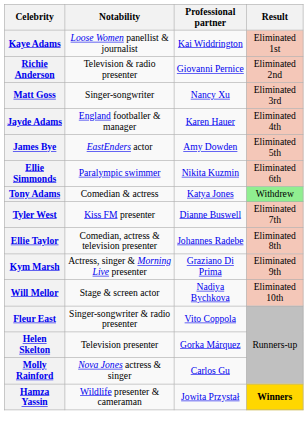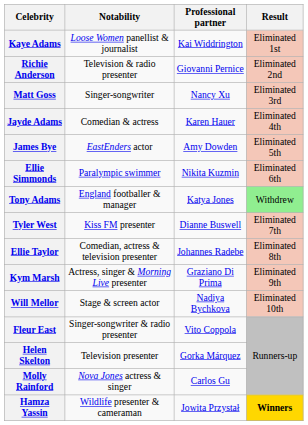(120, 121) England footballer & manager -> (120, 121) Comedian & actress
(120, 194) Comedian & actress -> (120, 199) England footballer & manager
